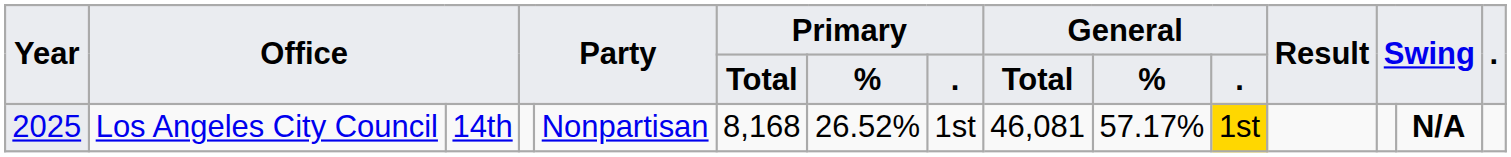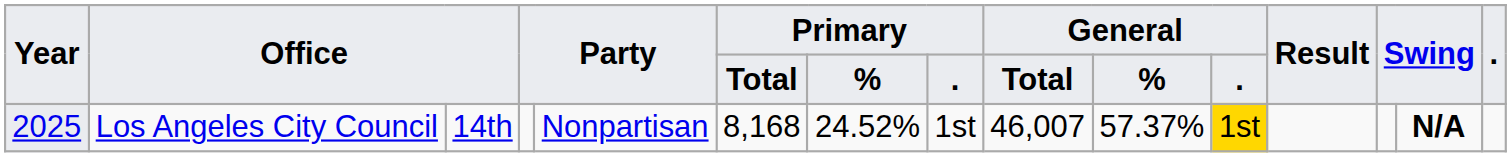(867, 128) 26.52% -> (867, 128) 24.52%
(1038, 128) 46,081 -> (1038, 128) 46,007
(1152, 128) 57.17% -> (1152, 128) 57.37%
